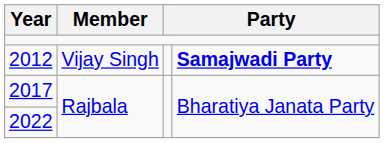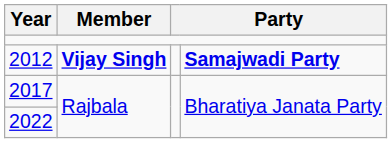(110, 59) normal -> (114, 59) bold
